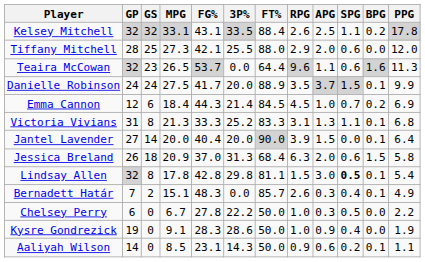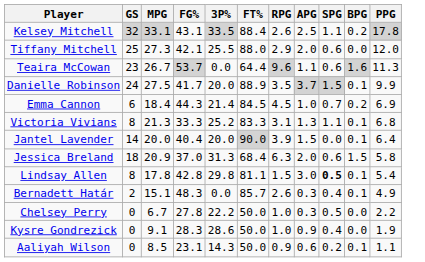- column: (132, 13)
(176, 67) 26.5 -> (157, 67) 26.7
